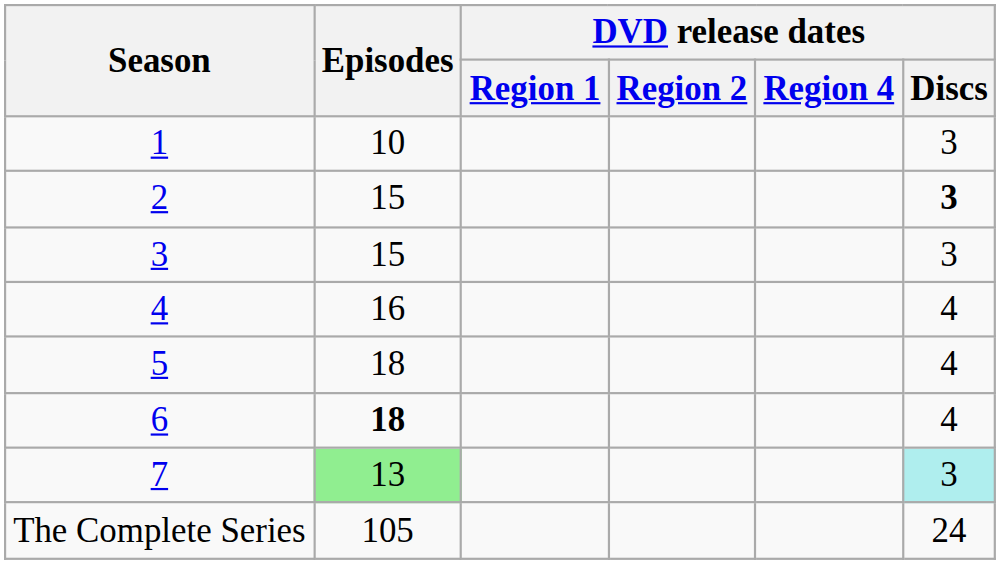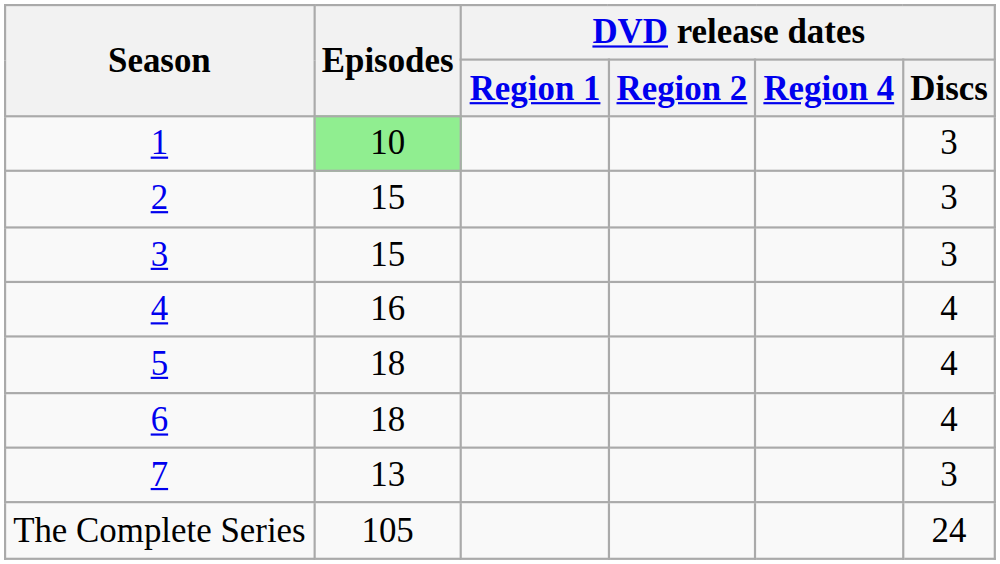(388, 142) no background -> (388, 142) lightgreen background
(949, 198) bold -> (949, 198) normal
(388, 419) bold -> (388, 419) normal
(388, 474) lightgreen background -> (388, 474) no background
(949, 474) paleturquoise background -> (949, 474) no background
